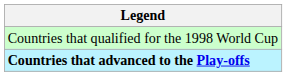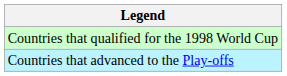(129, 60) bold -> (121, 60) normal
